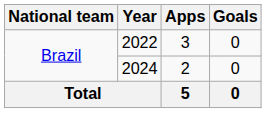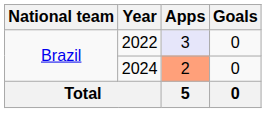(185, 42) no background -> (185, 42) lavender background
(185, 68) no background -> (185, 68) lightsalmon background
